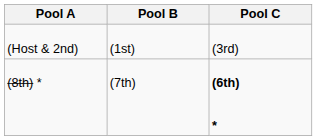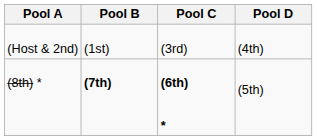+ column: (273, 14)
(123, 83) normal -> (98, 83) bold
